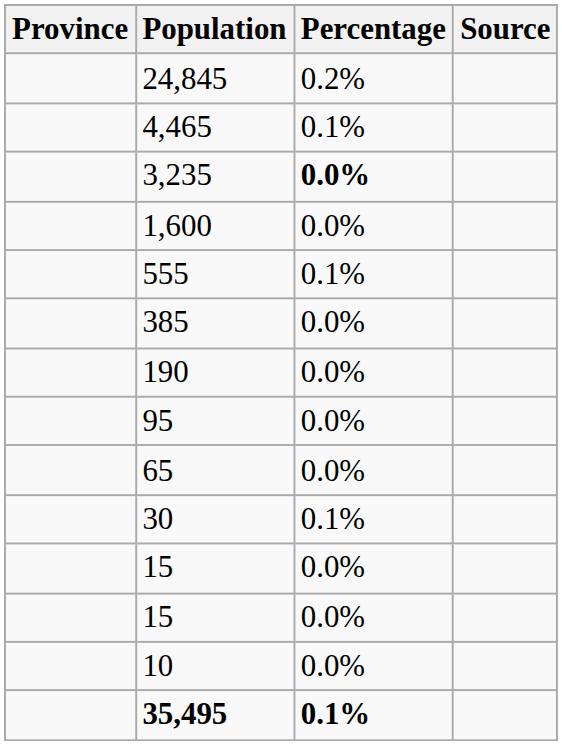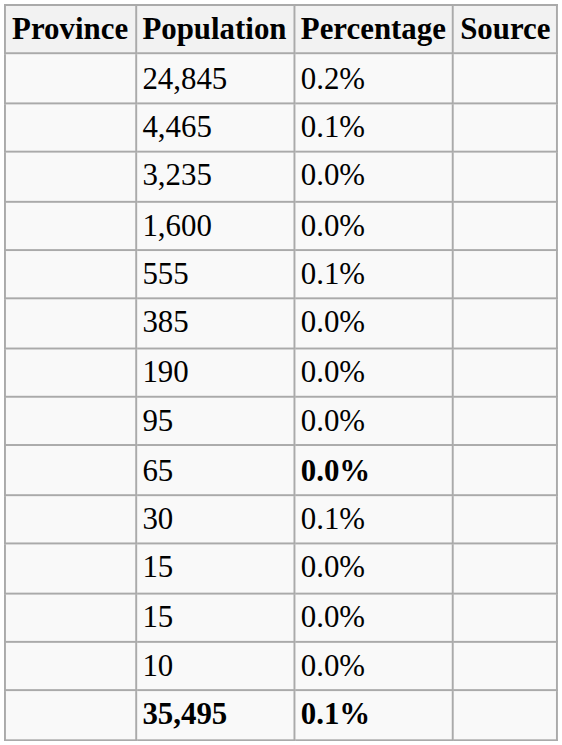(336, 175) bold -> (333, 175) normal
(333, 469) normal -> (336, 469) bold
